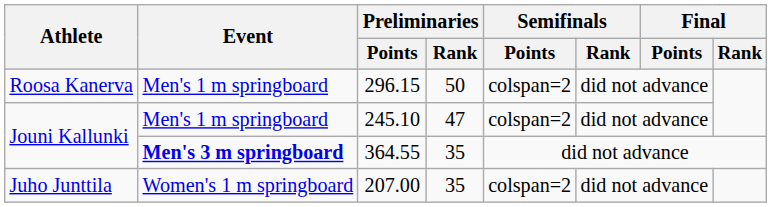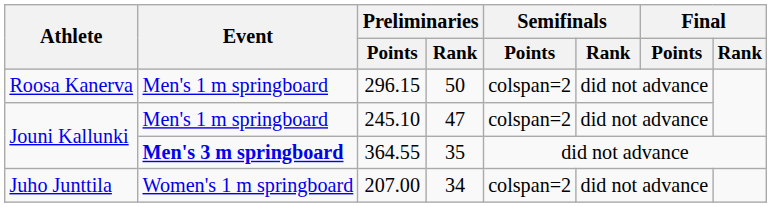(455, 185) 35 -> (455, 185) 34
